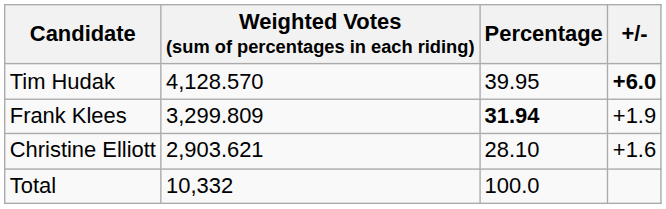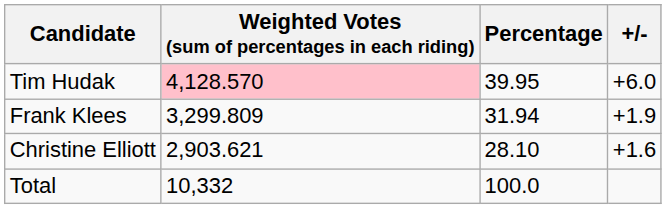(215, 81) no background -> (215, 81) pink background
(634, 81) bold -> (634, 81) normal
(512, 116) bold -> (512, 116) normal
